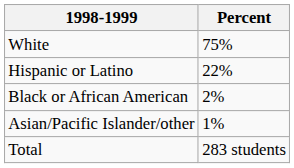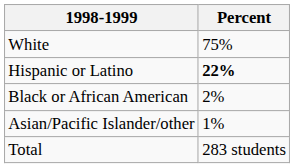(217, 70) normal -> (219, 70) bold
